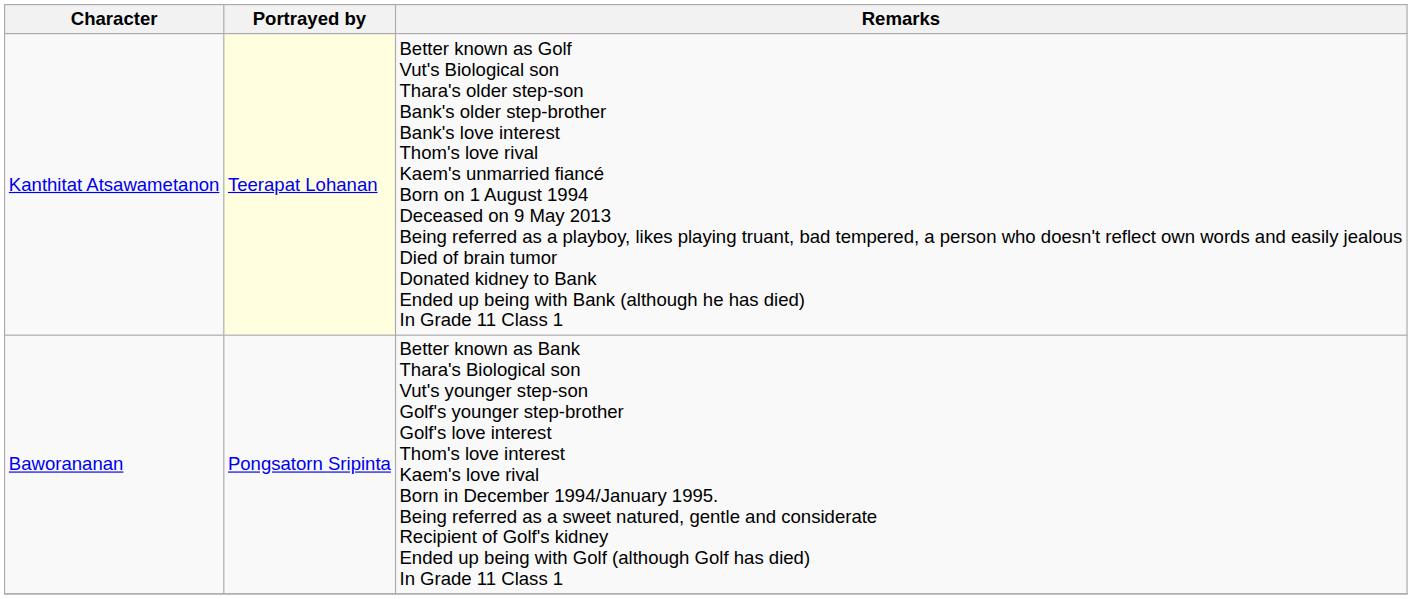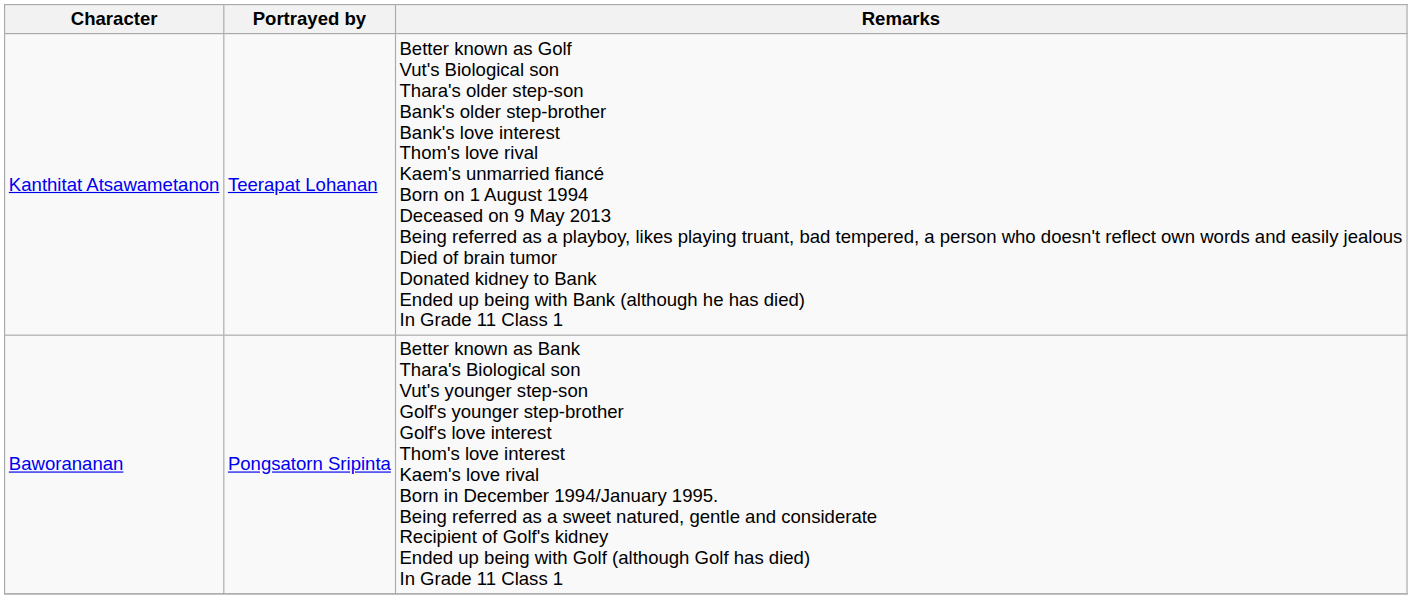(303, 184) lightyellow background -> (303, 184) no background
